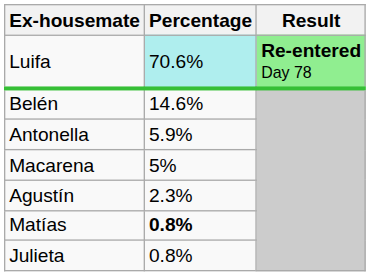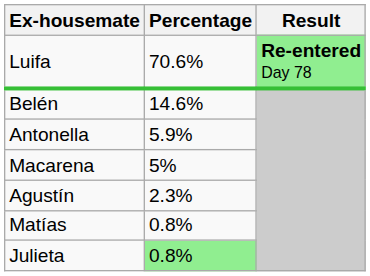(176, 61) paleturquoise background -> (176, 61) no background
(171, 226) bold -> (171, 226) normal
(171, 256) no background -> (171, 256) lightgreen background
